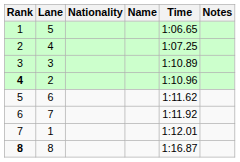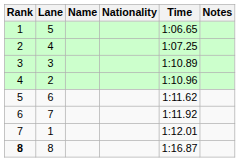columns swapped: (142, 13) <-> (95, 13)
(20, 81) bold -> (20, 81) normal
